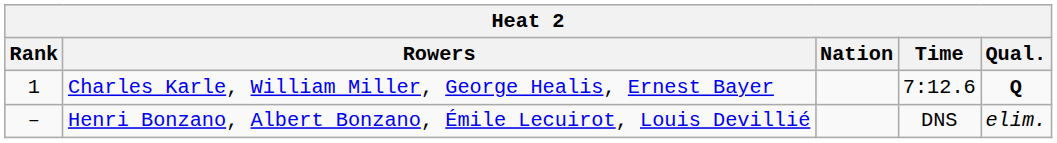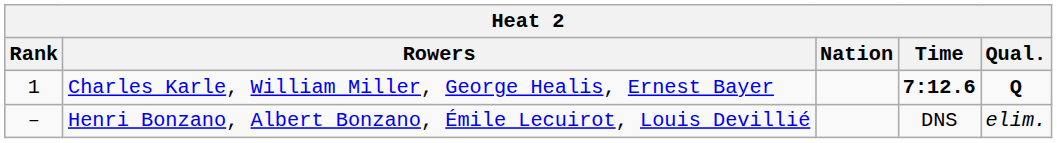(939, 87) normal -> (939, 87) bold
